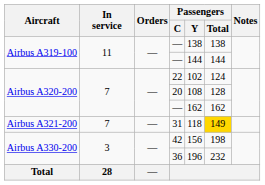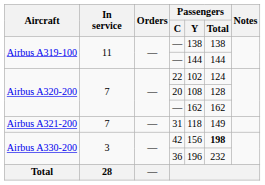(218, 124) gold background -> (218, 124) no background
(218, 140) normal -> (218, 140) bold
